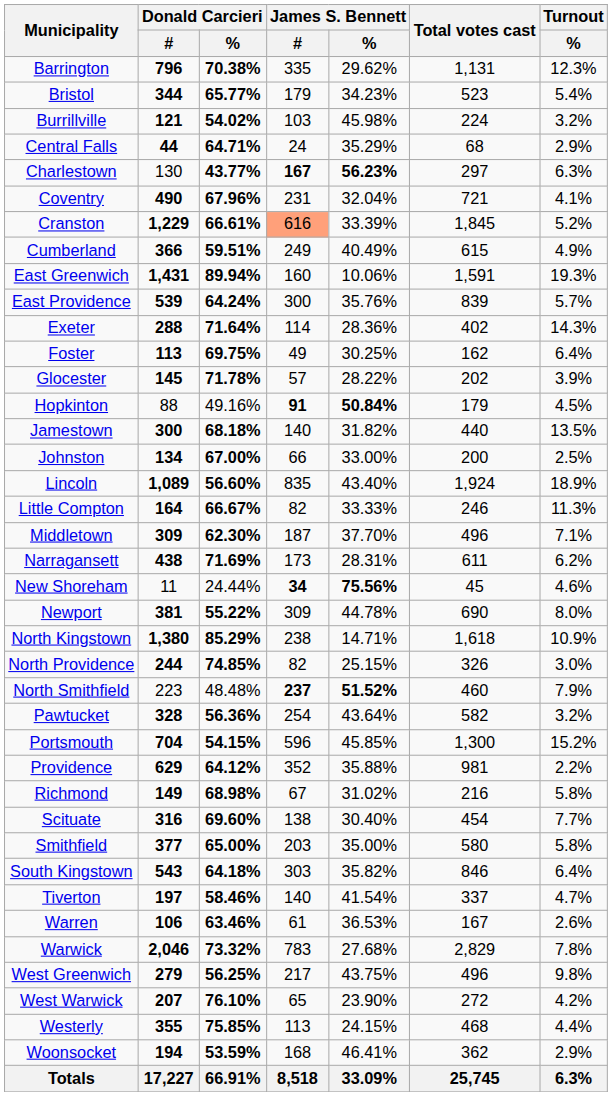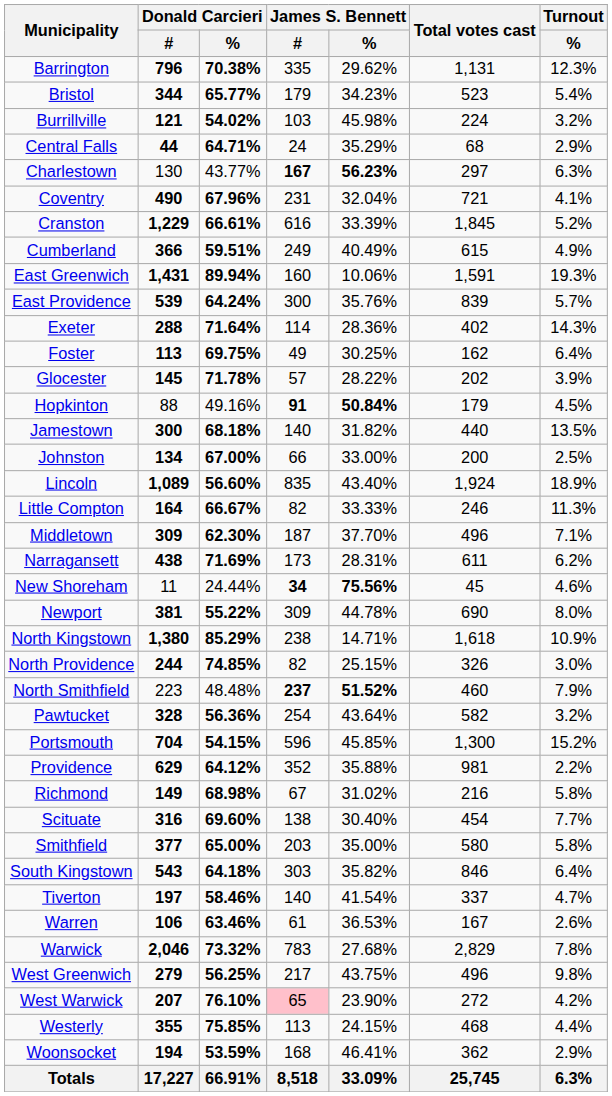(233, 172) bold -> (233, 172) normal
(297, 224) lightsalmon background -> (297, 224) no background
(297, 1000) no background -> (297, 1000) pink background
